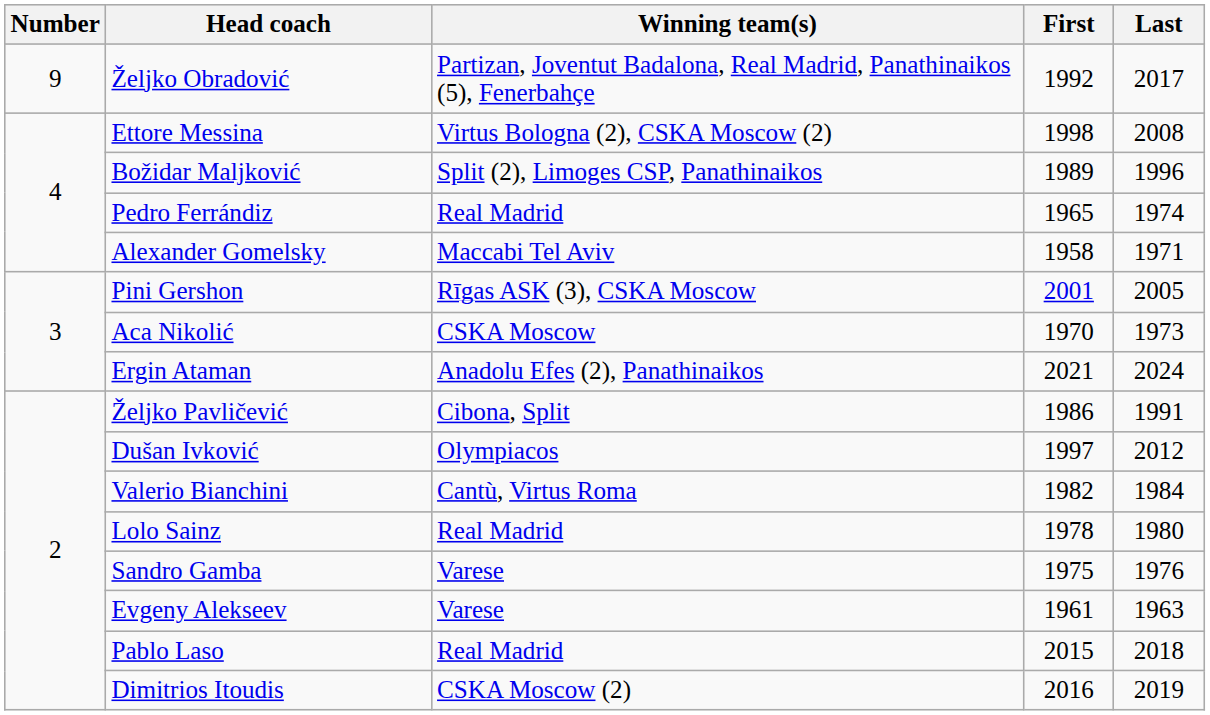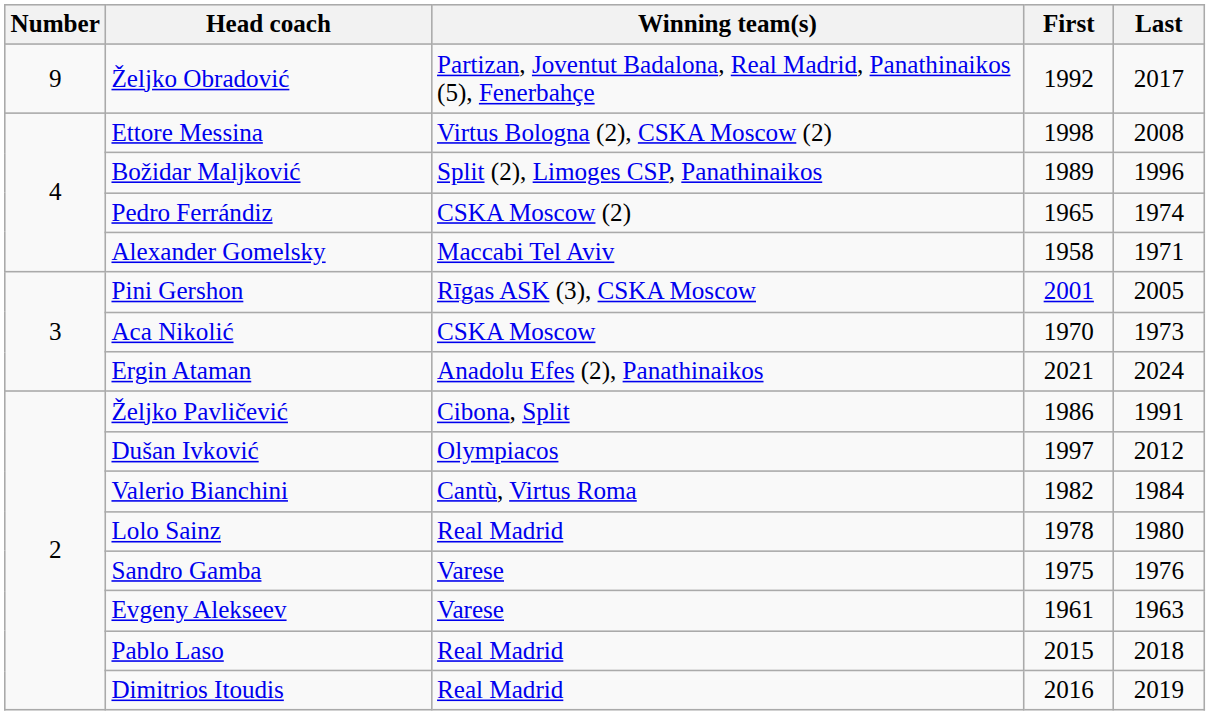(500, 212) Real Madrid -> (534, 212) CSKA Moscow (2)
(534, 690) CSKA Moscow (2) -> (500, 690) Real Madrid
